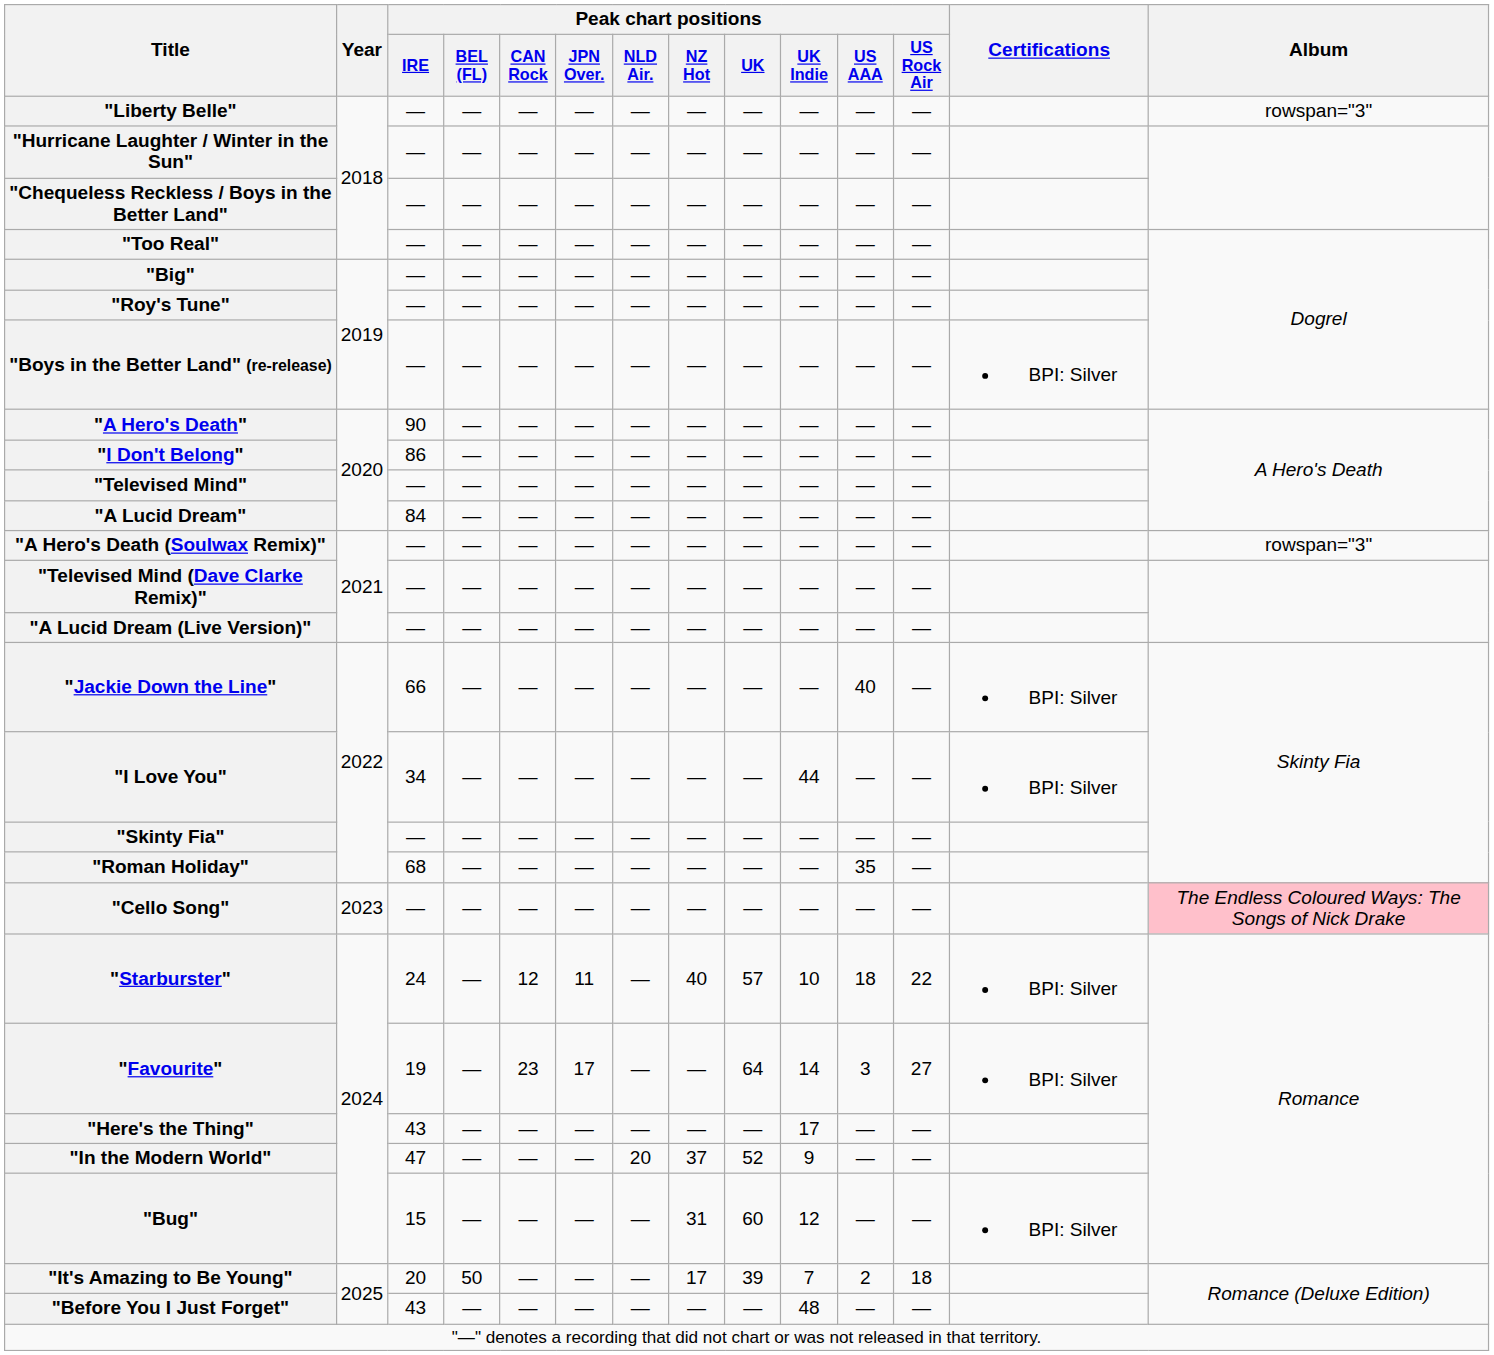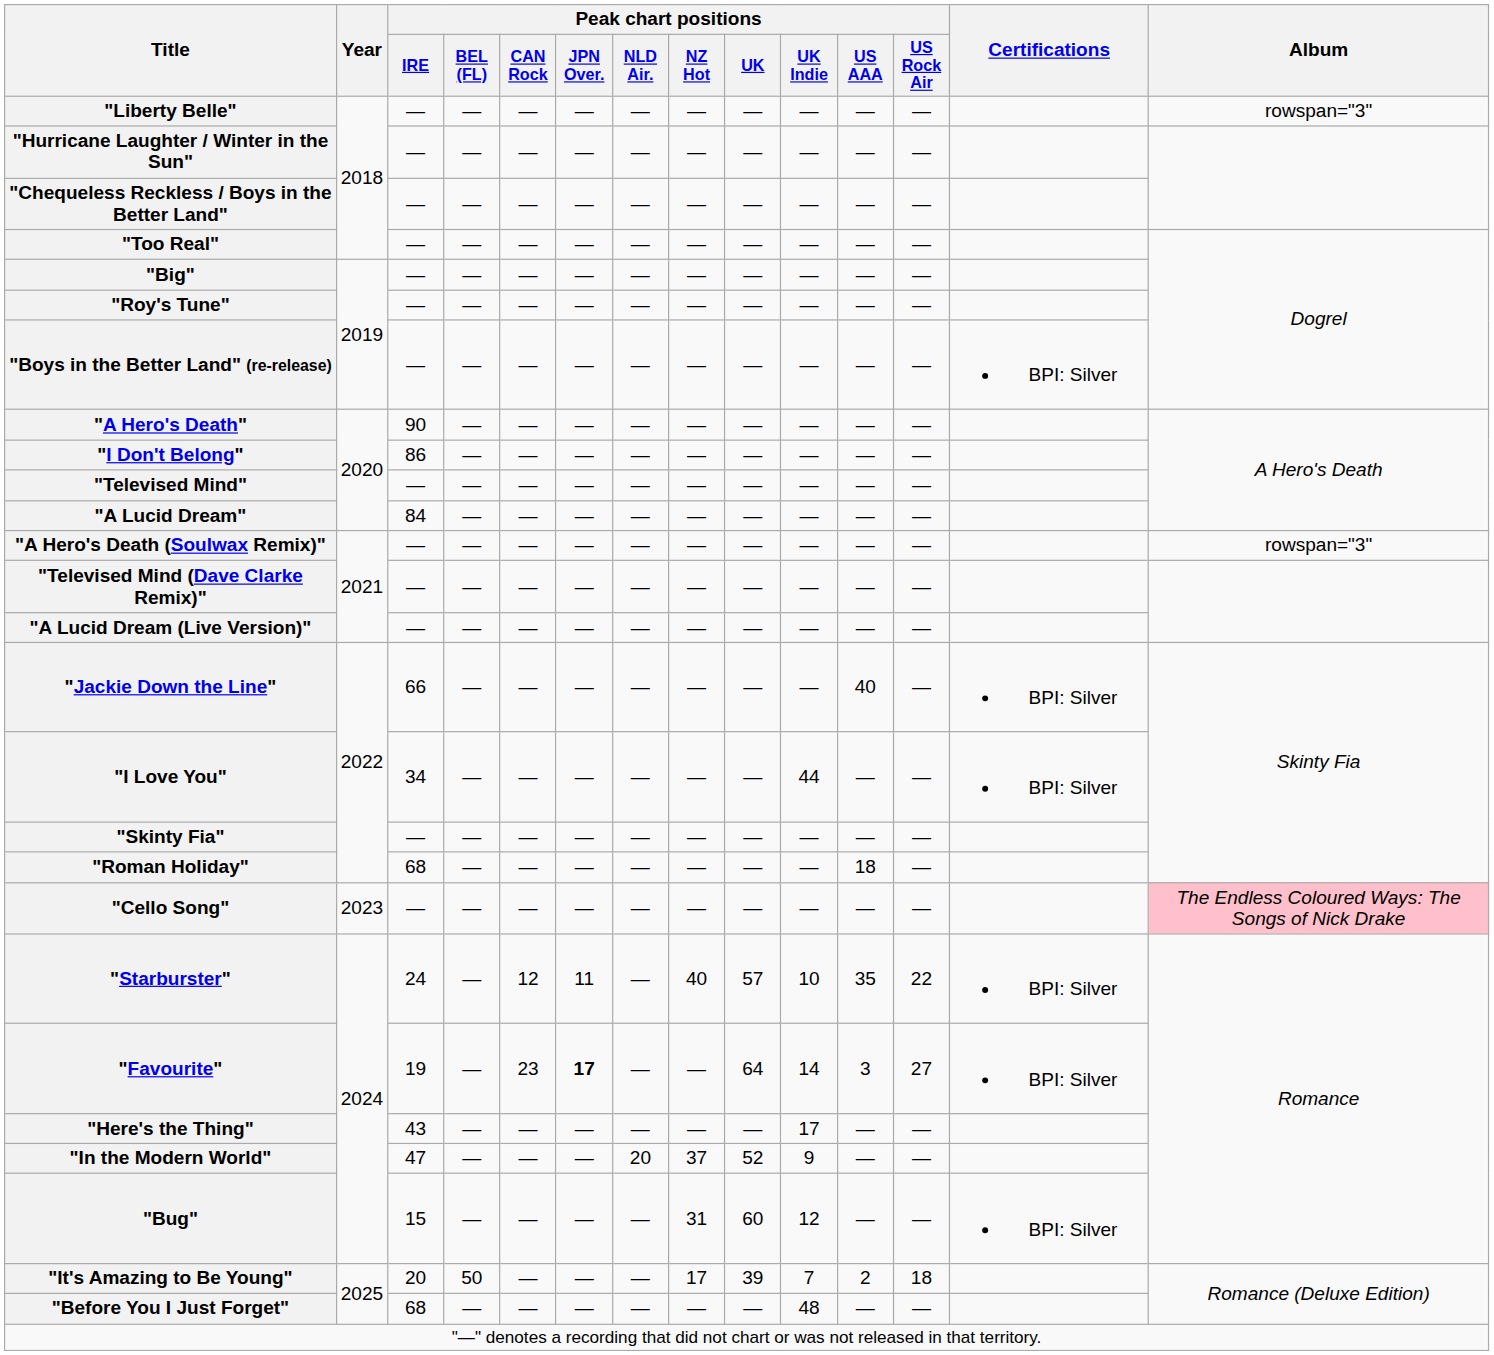(865, 867) 35 -> (865, 867) 18
(865, 978) 18 -> (865, 978) 35
(584, 1068) normal -> (584, 1068) bold
(416, 1308) 43 -> (416, 1308) 68
